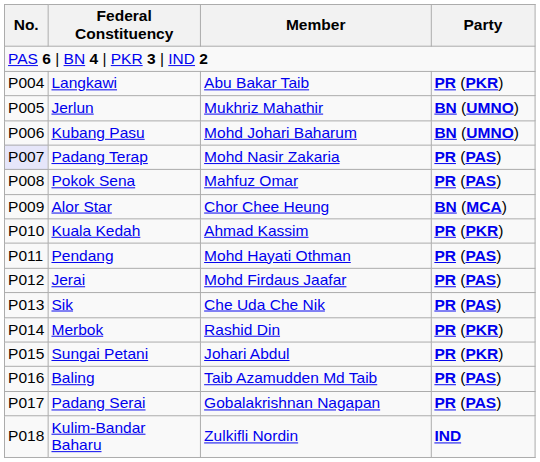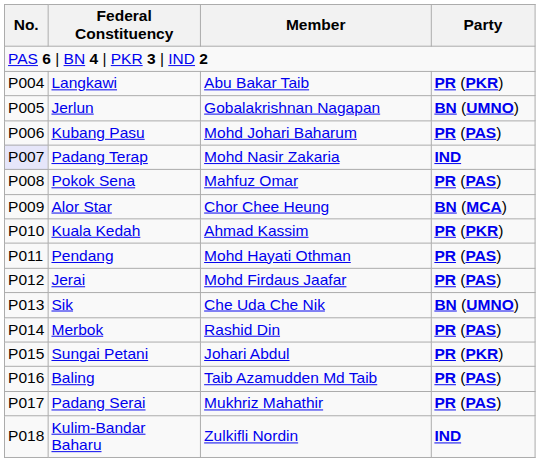(264, 108) Mukhriz Mahathir -> (292, 108) Gobalakrishnan Nagapan
(477, 132) BN (UMNO) -> (468, 132) PR (PAS)
(468, 157) PR (PAS) -> (448, 157) IND
(468, 305) PR (PAS) -> (477, 305) BN (UMNO)
(469, 329) PR (PKR) -> (468, 329) PR (PAS)
(292, 403) Gobalakrishnan Nagapan -> (264, 403) Mukhriz Mahathir
